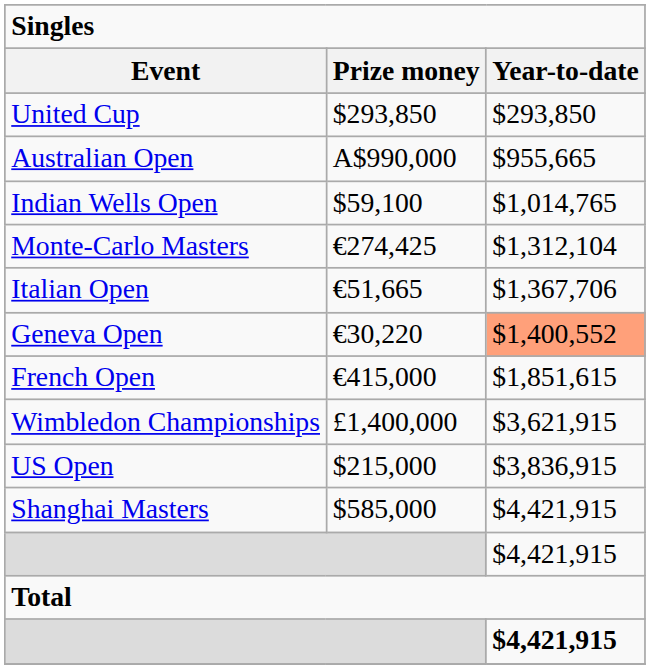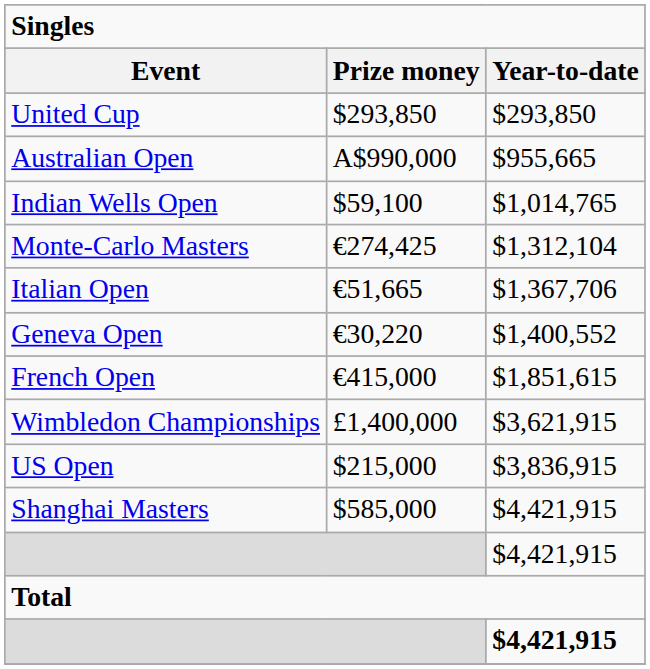(555, 333) lightsalmon background -> (555, 333) no background
